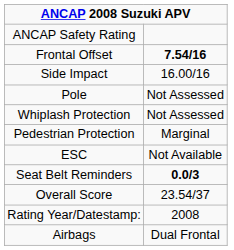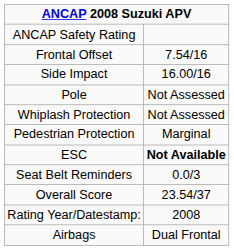(185, 54) bold -> (186, 54) normal
(185, 154) normal -> (186, 154) bold
(185, 174) bold -> (186, 174) normal
